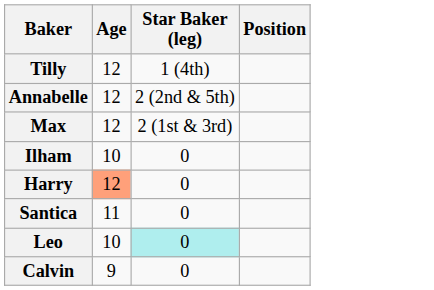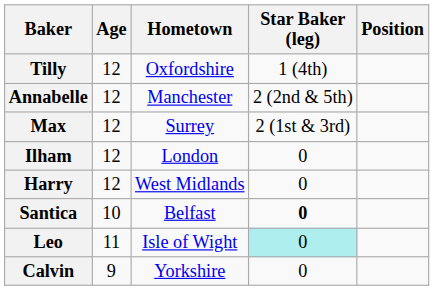+ column: (190, 29)
(111, 155) 10 -> (111, 155) 12
(111, 184) lightsalmon background -> (111, 184) no background
(111, 213) 11 -> (111, 213) 10
(185, 213) normal -> (303, 213) bold
(111, 242) 10 -> (111, 242) 11
